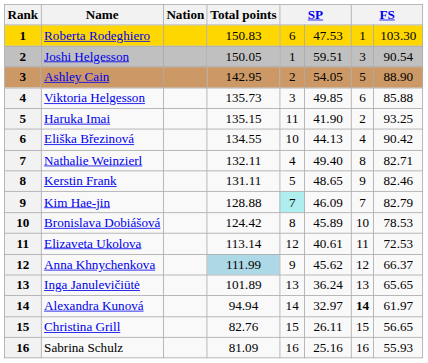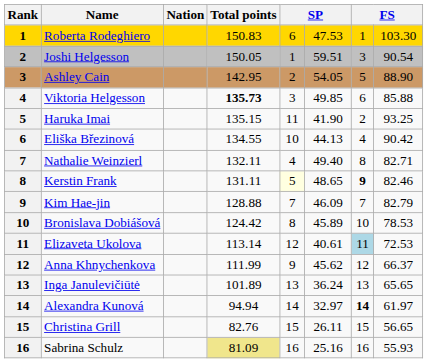(243, 98) normal -> (243, 98) bold
(292, 181) no background -> (292, 181) lightyellow background
(362, 181) normal -> (362, 181) bold
(292, 202) paleturquoise background -> (292, 202) no background
(362, 243) no background -> (362, 243) lightblue background
(243, 264) lightblue background -> (243, 264) no background
(243, 347) no background -> (243, 347) khaki background
